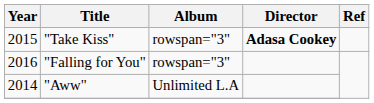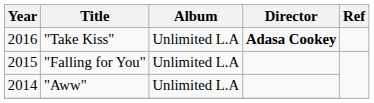(23, 39) 2015 -> (23, 39) 2016
(191, 39) rowspan="3" -> (196, 39) Unlimited L.A
(23, 62) 2016 -> (23, 62) 2015
(191, 62) rowspan="3" -> (196, 62) Unlimited L.A
